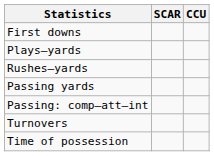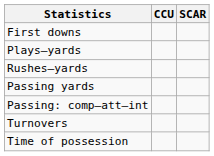columns swapped: (196, 14) <-> (167, 14)
